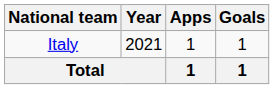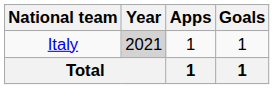(144, 44) no background -> (144, 44) lightgrey background
